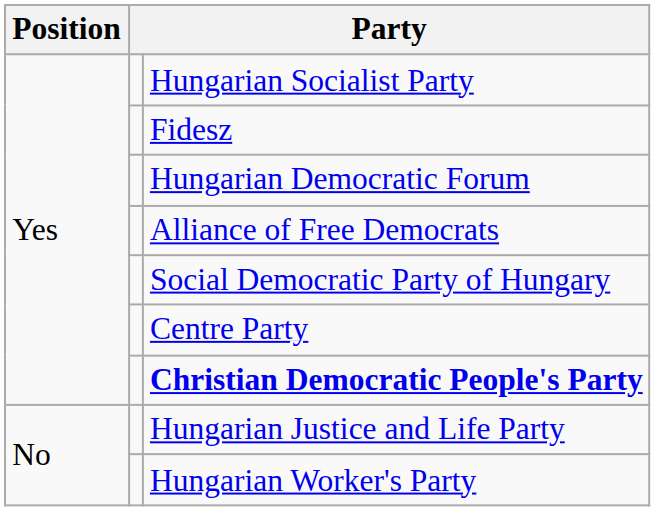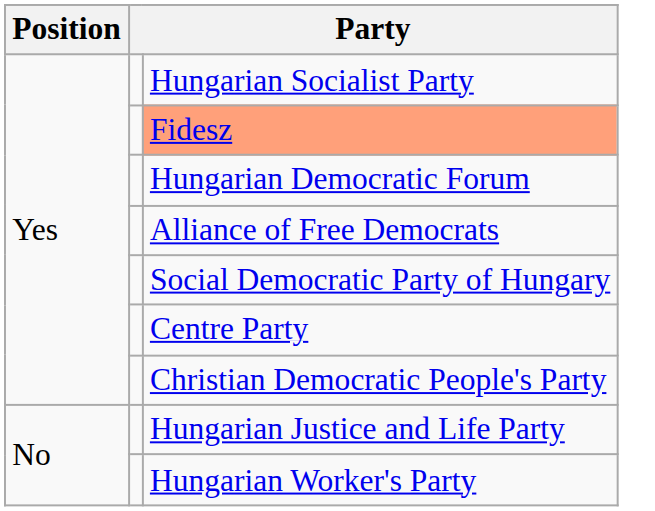(191, 129) no background -> (191, 129) lightsalmon background
(396, 379) bold -> (378, 379) normal
